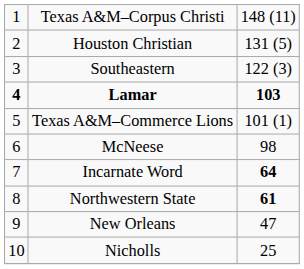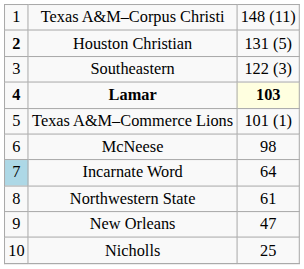(16, 43) normal -> (16, 43) bold
(268, 95) no background -> (268, 95) lightyellow background
(16, 172) no background -> (16, 172) lightblue background
(268, 172) bold -> (268, 172) normal
(268, 198) bold -> (268, 198) normal
